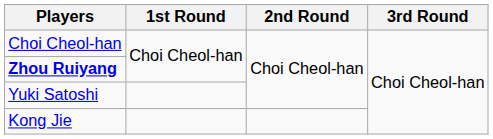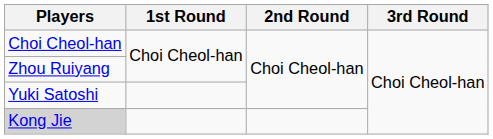(63, 69) bold -> (59, 69) normal
(40, 120) no background -> (40, 120) lightgrey background
